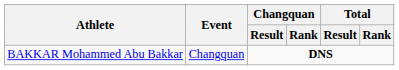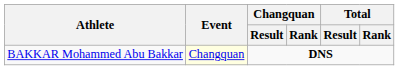(217, 55) no background -> (217, 55) lightyellow background
